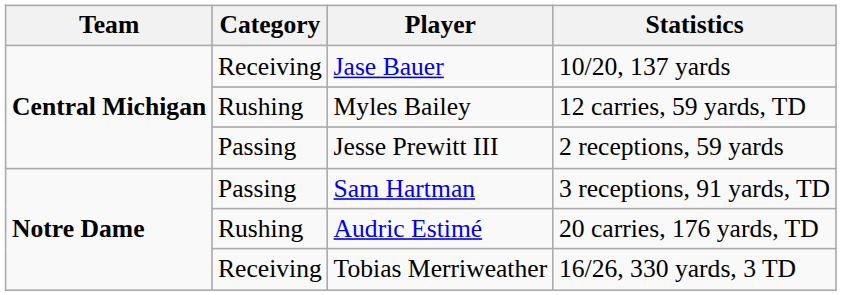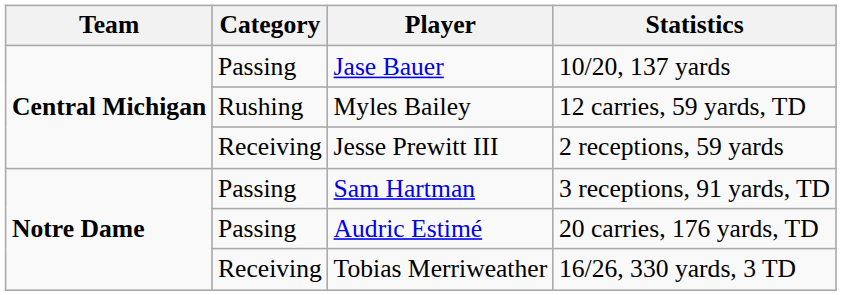(270, 66) Receiving -> (257, 66) Passing
(257, 147) Passing -> (270, 147) Receiving
(261, 228) Rushing -> (257, 228) Passing
